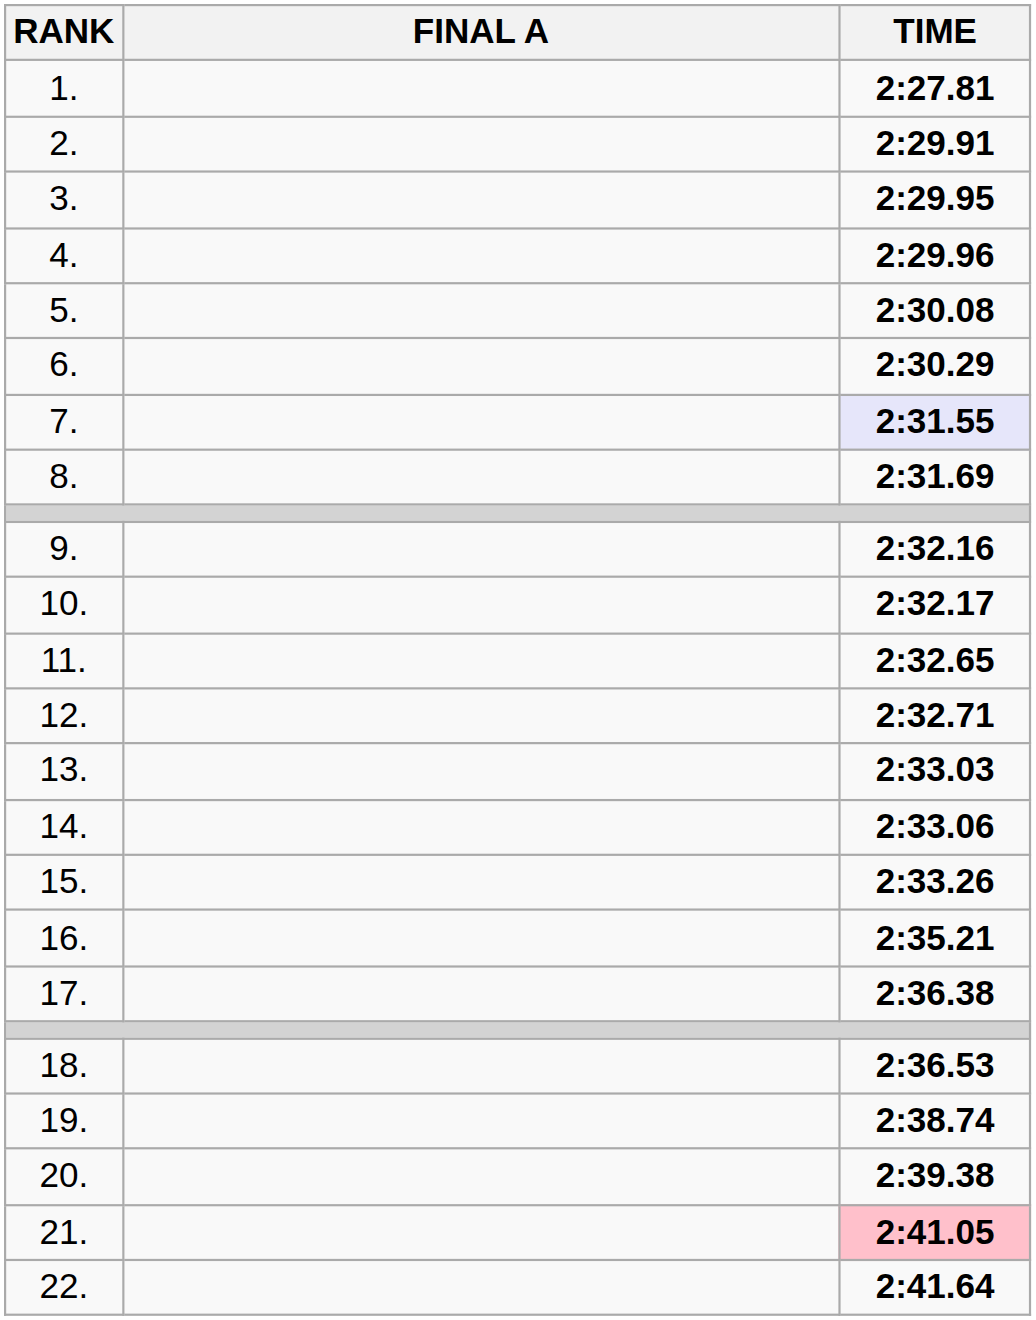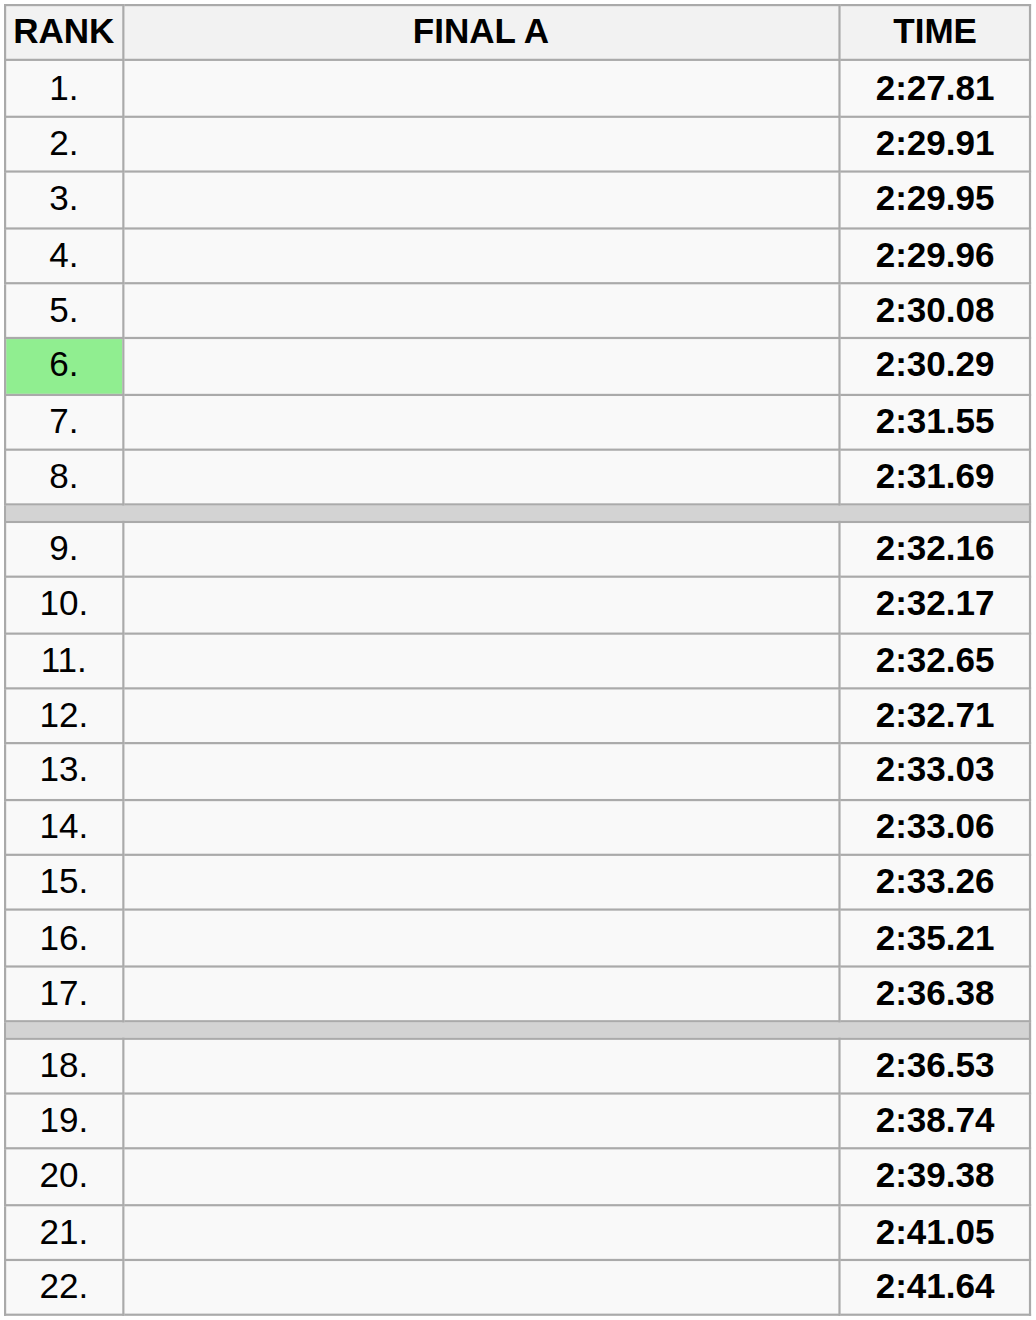(64, 365) no background -> (64, 365) lightgreen background
(935, 421) lavender background -> (935, 421) no background
(935, 1231) pink background -> (935, 1231) no background
